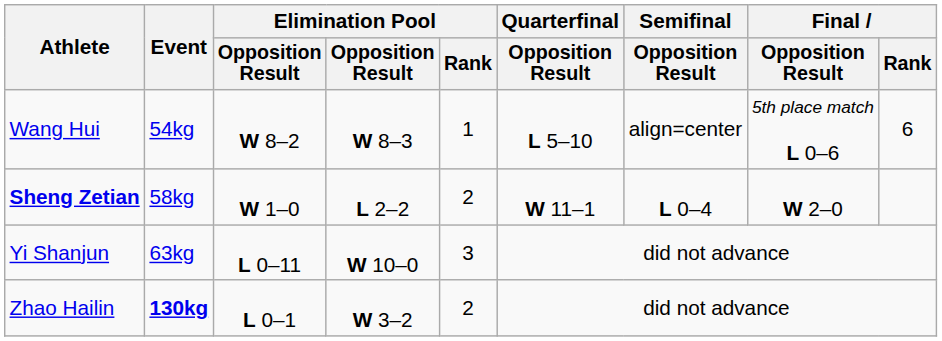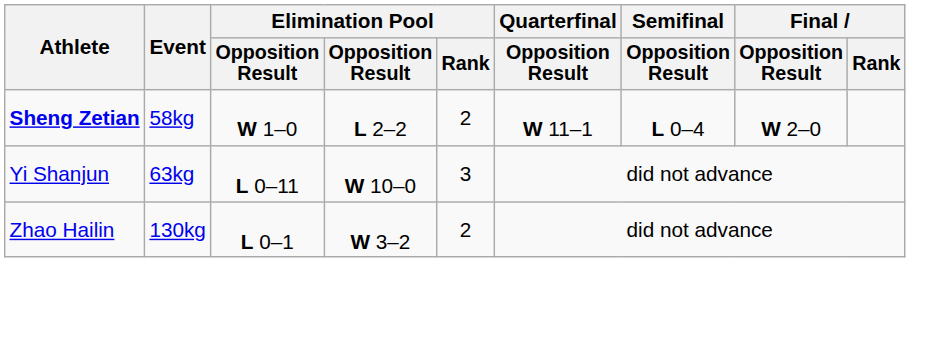- row: (55, 130)
(179, 309) bold -> (178, 230) normal
